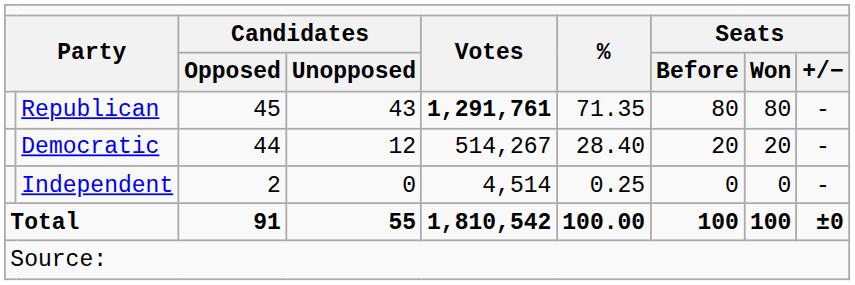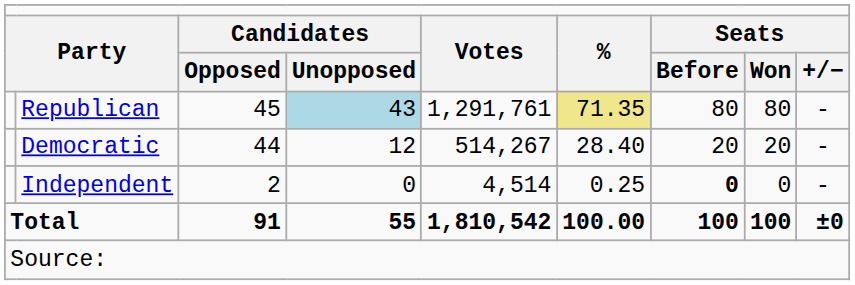(402, 110) no background -> (402, 110) lightblue background
(489, 110) bold -> (489, 110) normal
(611, 110) no background -> (611, 110) khaki background
(732, 185) normal -> (732, 185) bold
